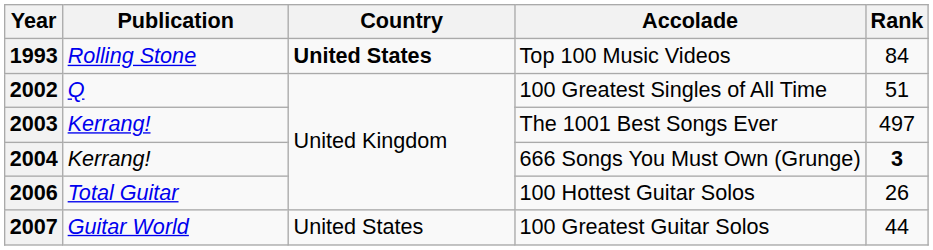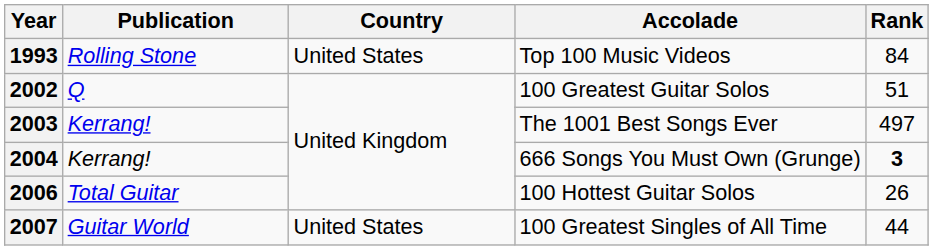(363, 55) bold -> (358, 55) normal
(673, 90) 100 Greatest Singles of All Time -> (644, 90) 100 Greatest Guitar Solos
(644, 227) 100 Greatest Guitar Solos -> (673, 227) 100 Greatest Singles of All Time
